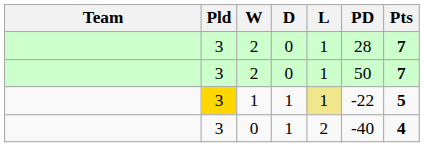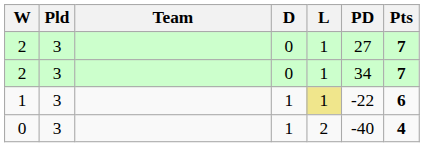columns swapped: (103, 18) <-> (254, 18)
(363, 45) 28 -> (363, 45) 27
(363, 73) 50 -> (363, 73) 34
(219, 100) gold background -> (57, 100) no background
(401, 100) 5 -> (401, 100) 6
